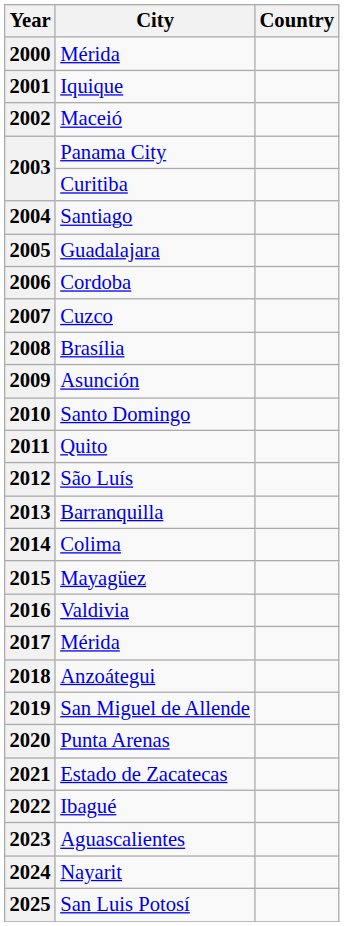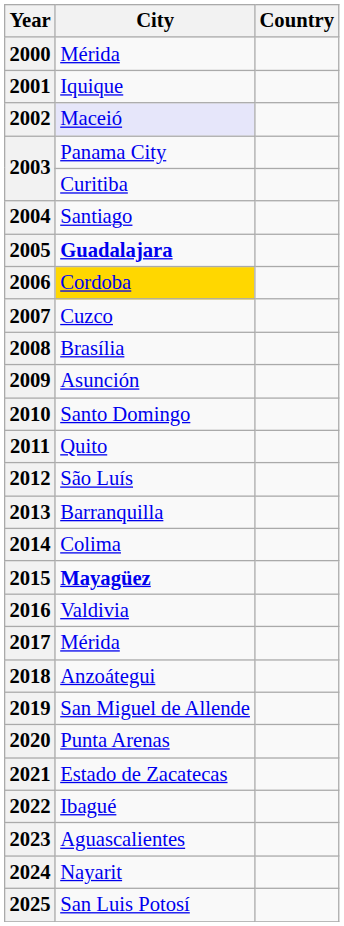(91, 119) no background -> (91, 119) lavender background
(110, 250) normal -> (116, 250) bold
(96, 282) no background -> (96, 282) gold background
(103, 577) normal -> (105, 577) bold
